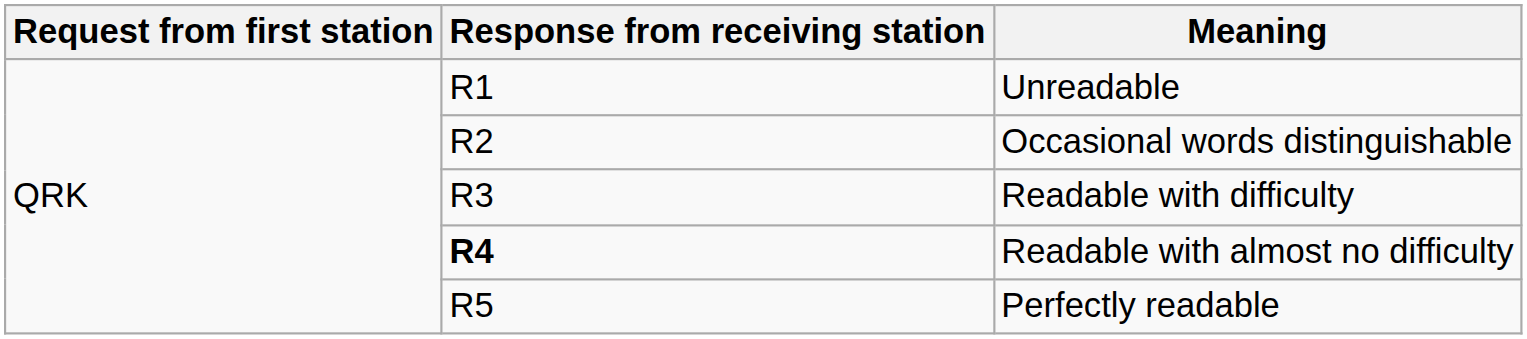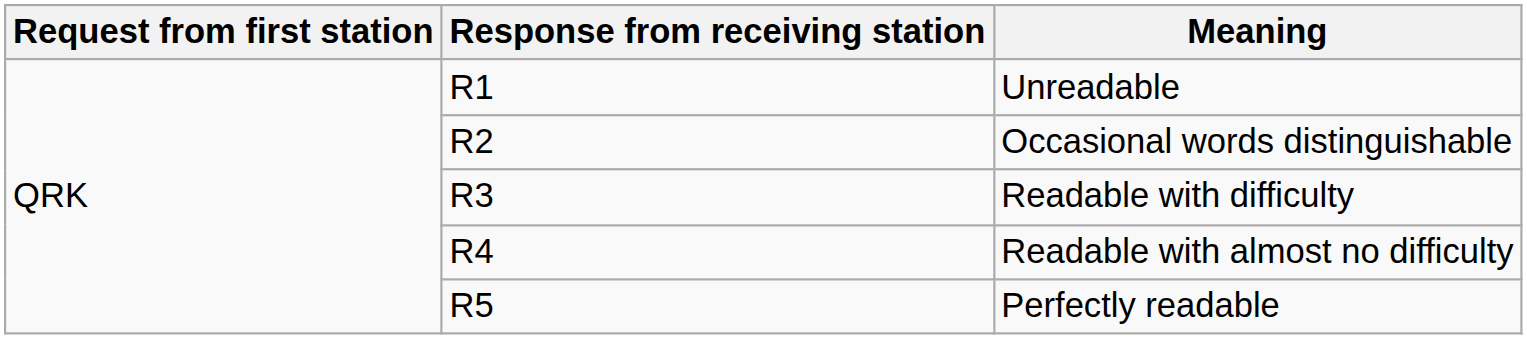(472, 251) bold -> (472, 251) normal
